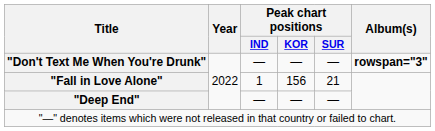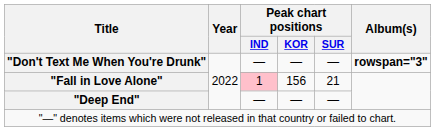(259, 81) no background -> (259, 81) pink background
